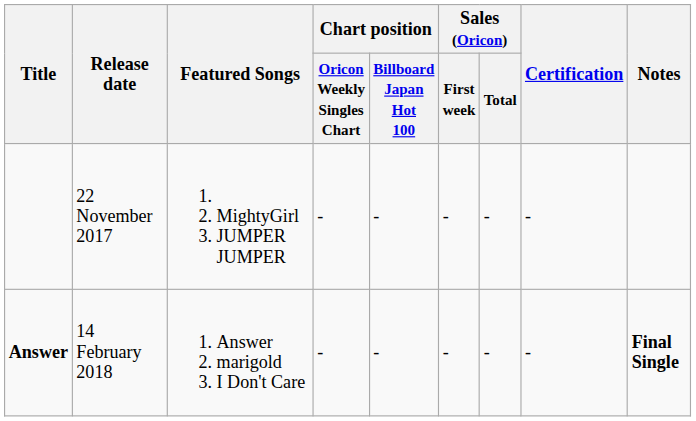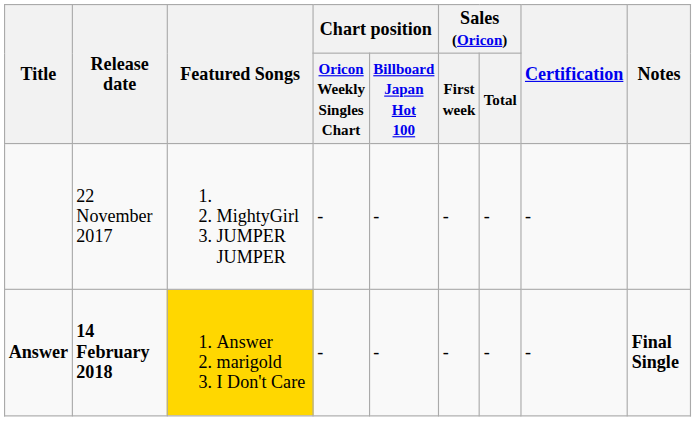(109, 352) normal -> (113, 352) bold
(240, 363) no background -> (240, 363) gold background
